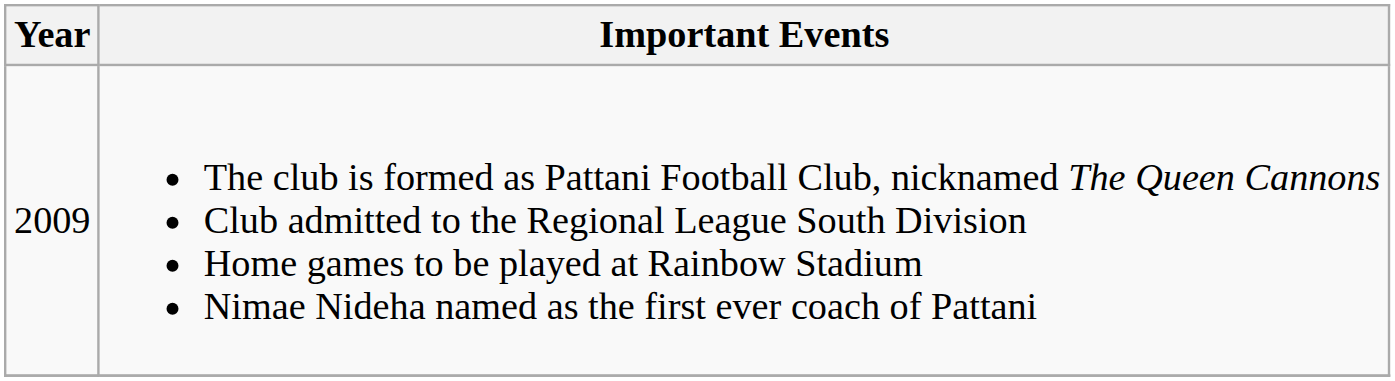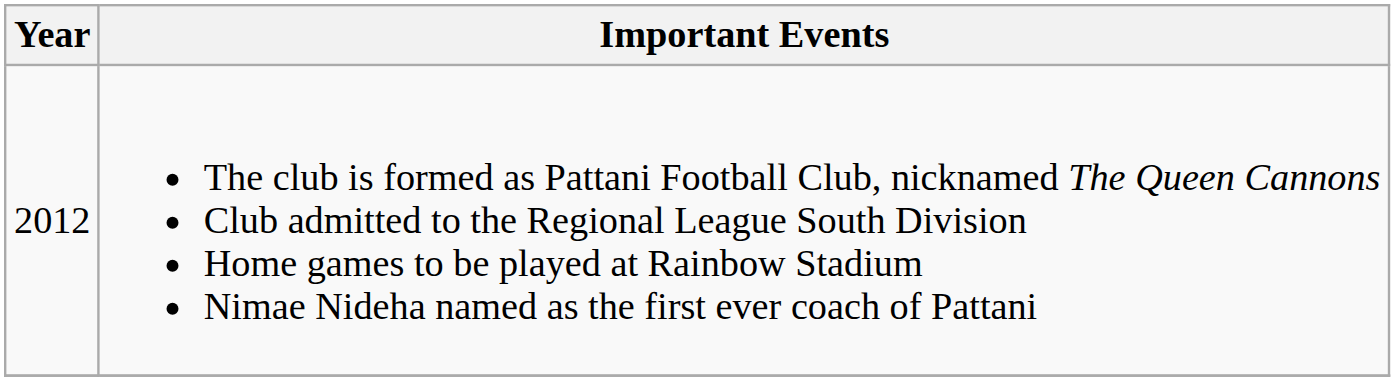(52, 219) 2009 -> (52, 219) 2012
